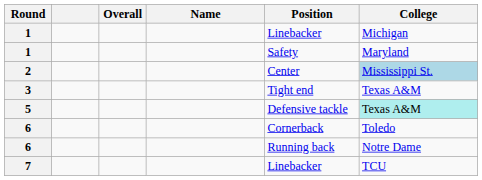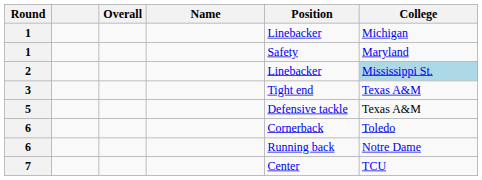(283, 71) Center -> (294, 71) Linebacker
(391, 109) paleturquoise background -> (391, 109) no background
(294, 166) Linebacker -> (283, 166) Center
